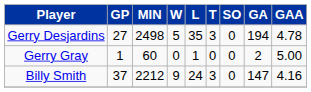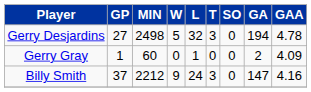(196, 35) 35 -> (196, 35) 32
(289, 55) 5.00 -> (289, 55) 4.09
